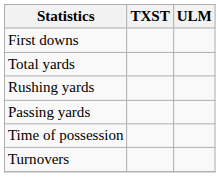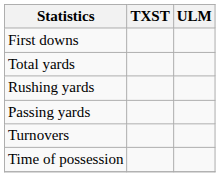rows swapped: (39, 159) <-> (66, 135)
